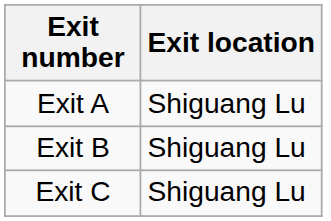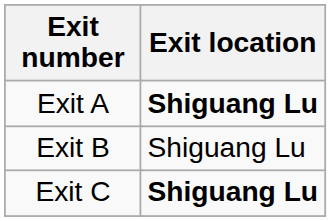(227, 103) normal -> (233, 103) bold
(227, 192) normal -> (233, 192) bold
